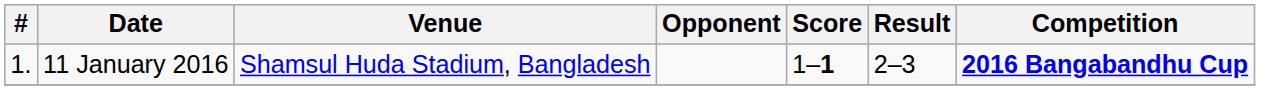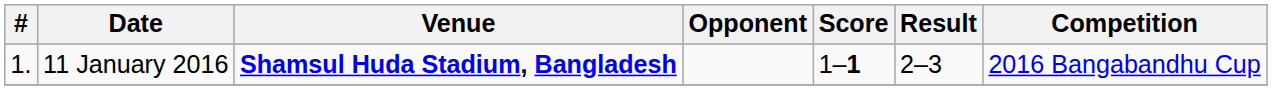(445, 64) normal -> (458, 64) bold
(1105, 64) bold -> (1125, 64) normal
